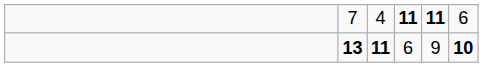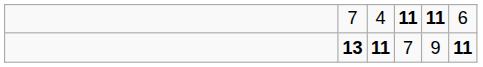(408, 47) 6 -> (408, 47) 7
(463, 47) 10 -> (463, 47) 11
